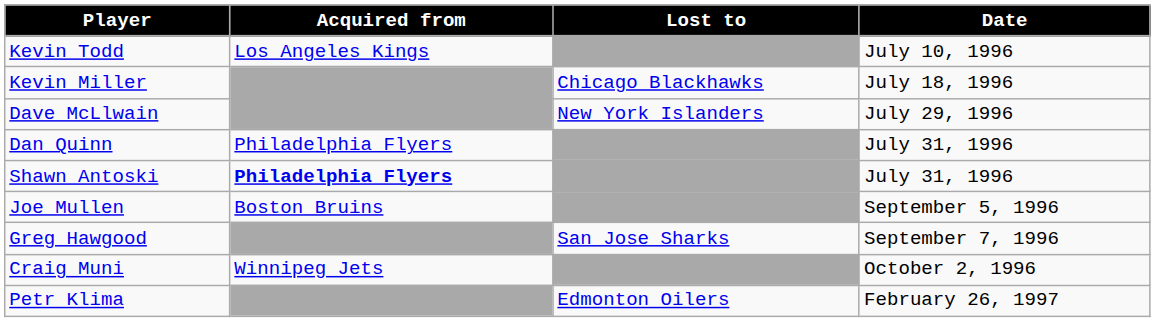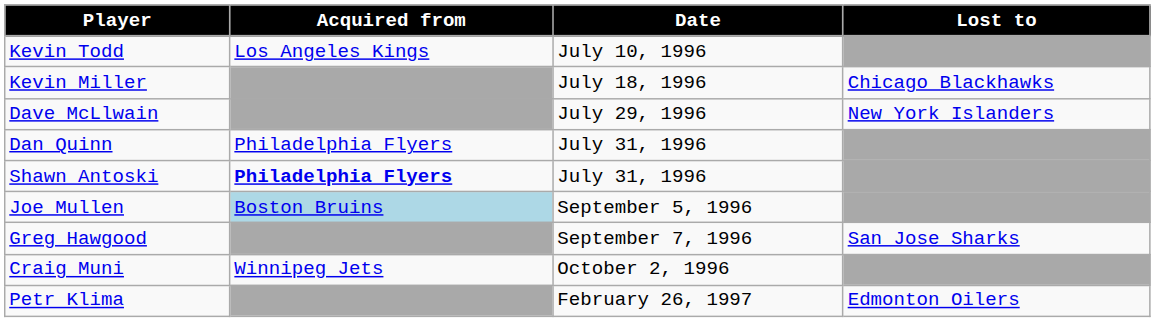columns swapped: (706, 20) <-> (1005, 20)
(309, 207) no background -> (309, 207) lightblue background
